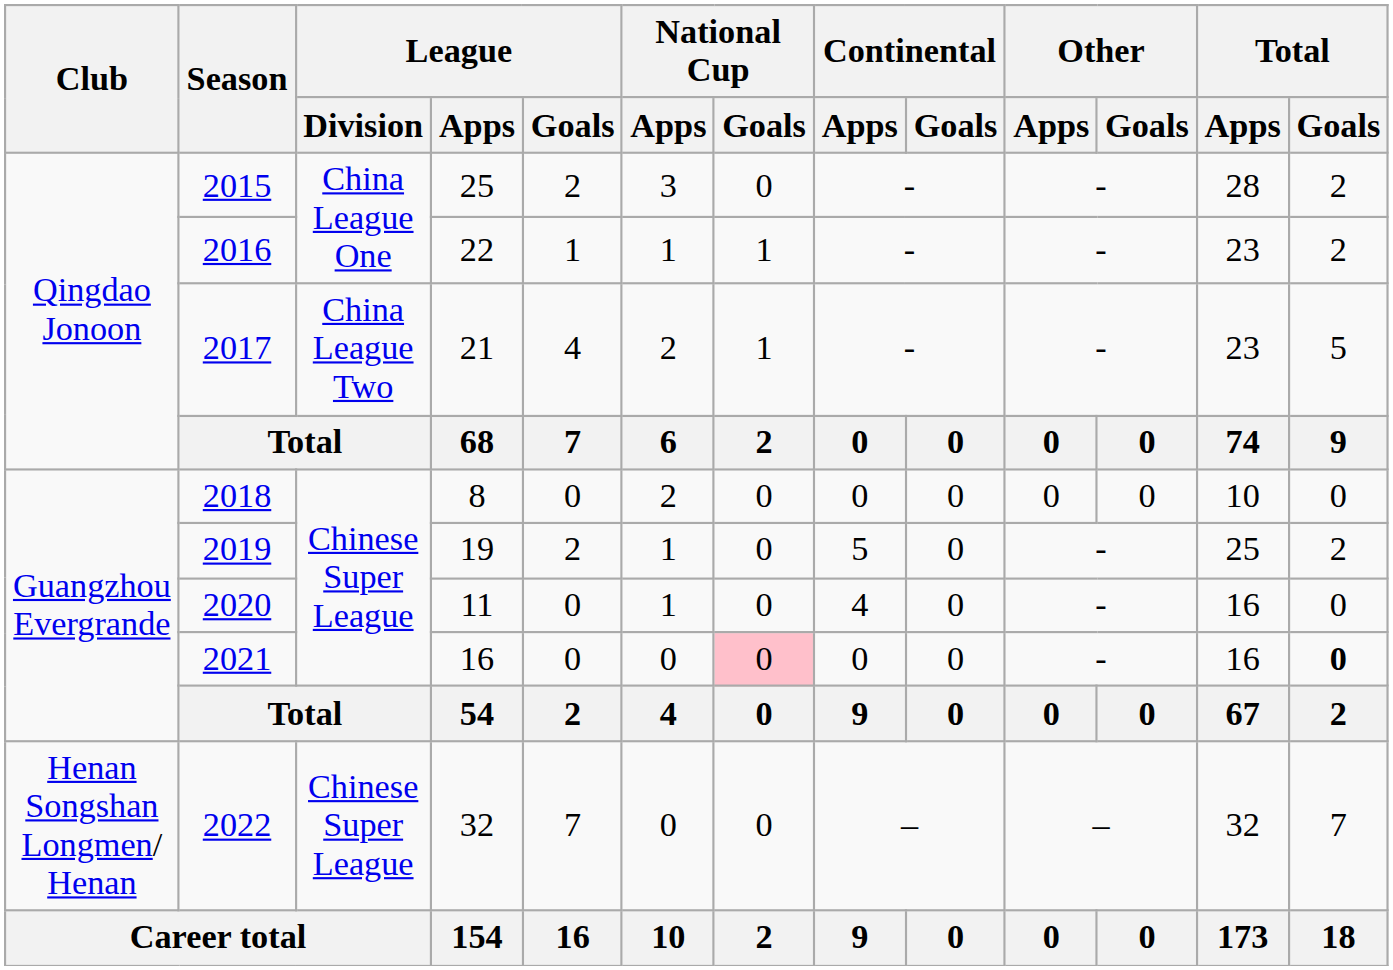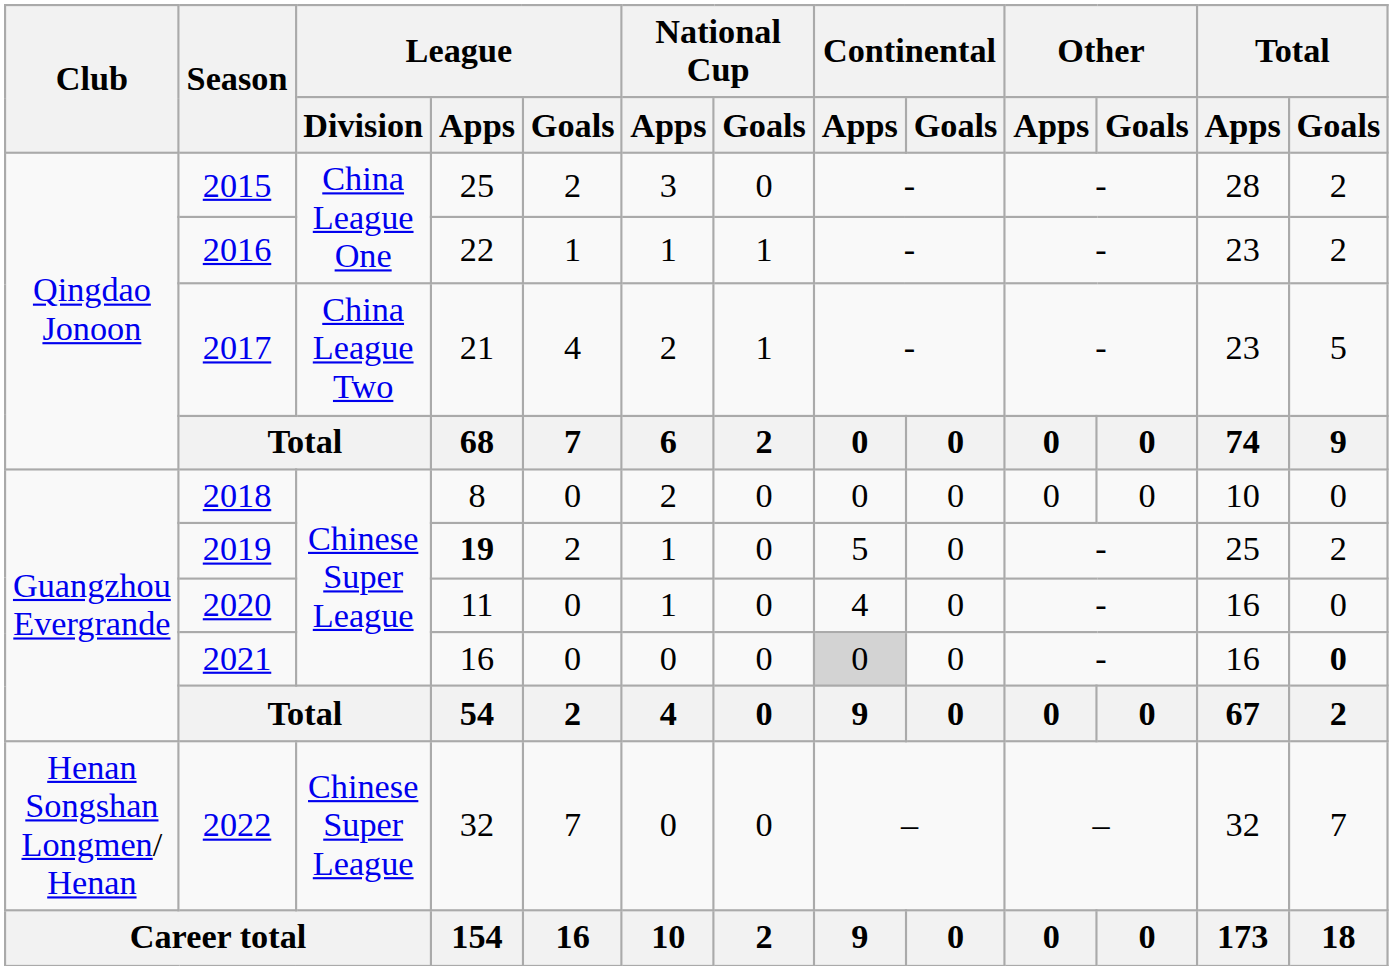(477, 550) normal -> (477, 550) bold
(764, 658) pink background -> (764, 658) no background
(860, 658) no background -> (860, 658) lightgrey background
